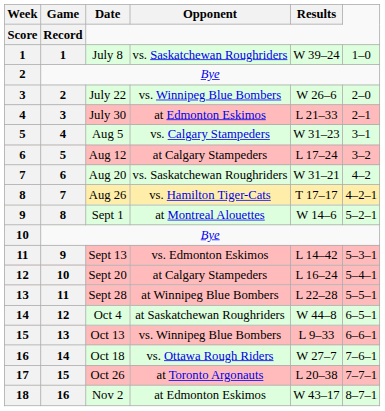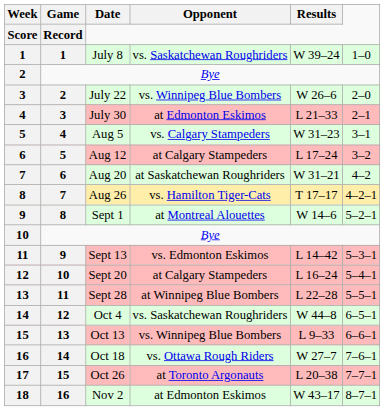(210, 174) vs. Saskatchewan Roughriders -> (210, 174) at Saskatchewan Roughriders
(210, 315) at Saskatchewan Roughriders -> (210, 315) vs. Saskatchewan Roughriders
